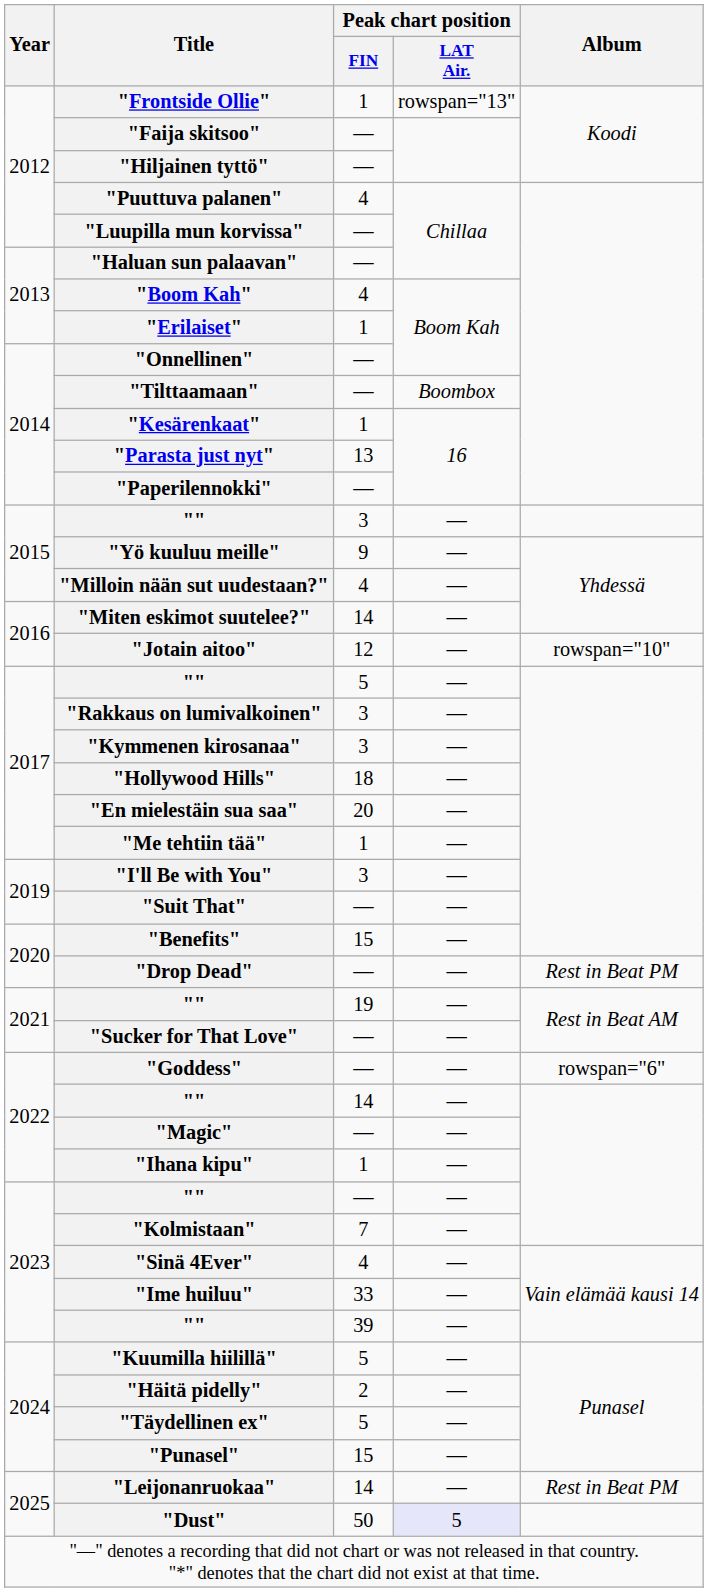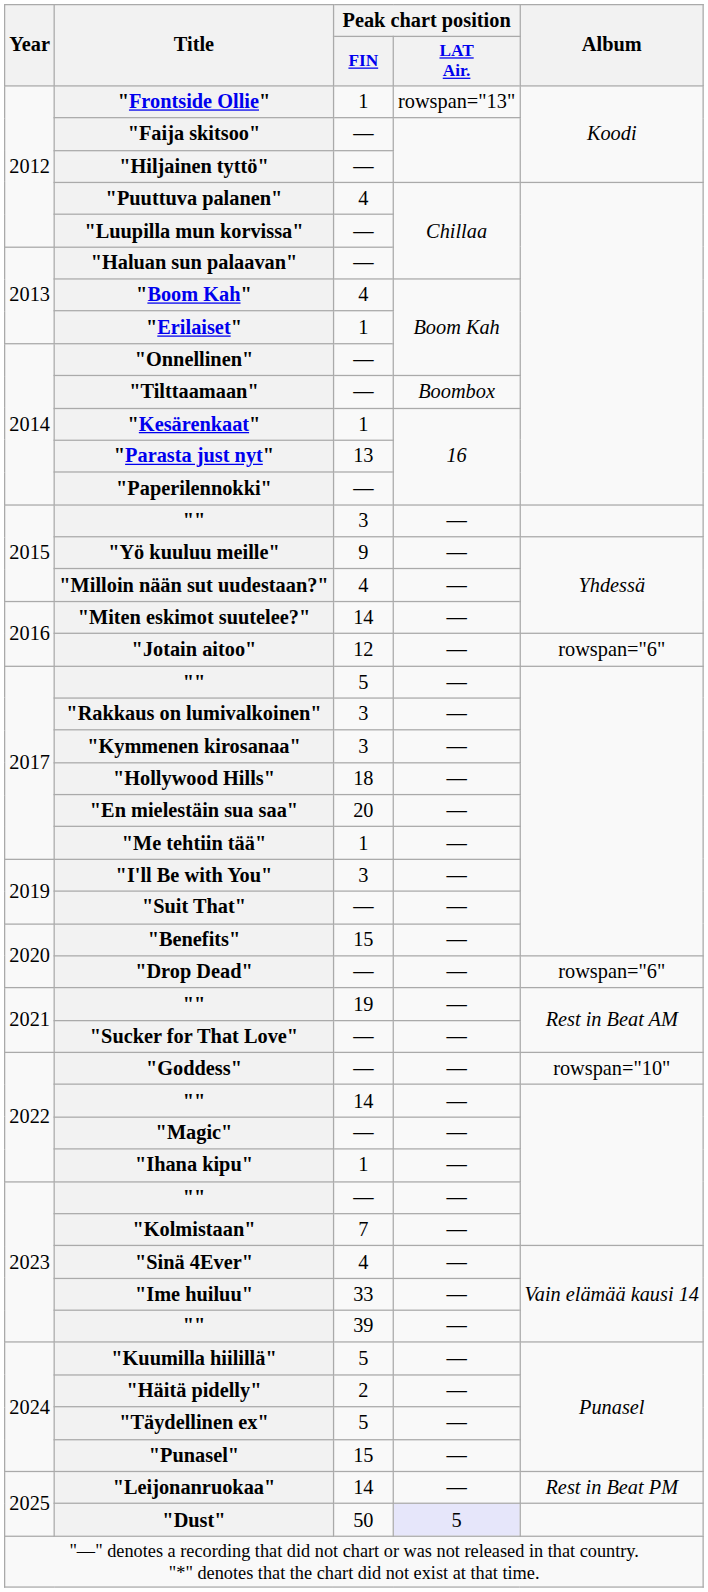(612, 649) rowspan="10" -> (612, 649) rowspan="6"
(612, 971) Rest in Beat PM -> (612, 971) rowspan="6"
(612, 1068) rowspan="6" -> (612, 1068) rowspan="10"
